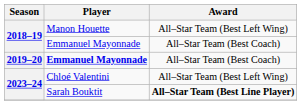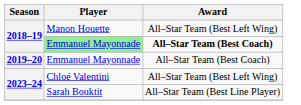(93, 44) no background -> (93, 44) lightgreen background
(223, 44) normal -> (213, 44) bold
(97, 60) bold -> (93, 60) normal
(223, 92) bold -> (213, 92) normal
